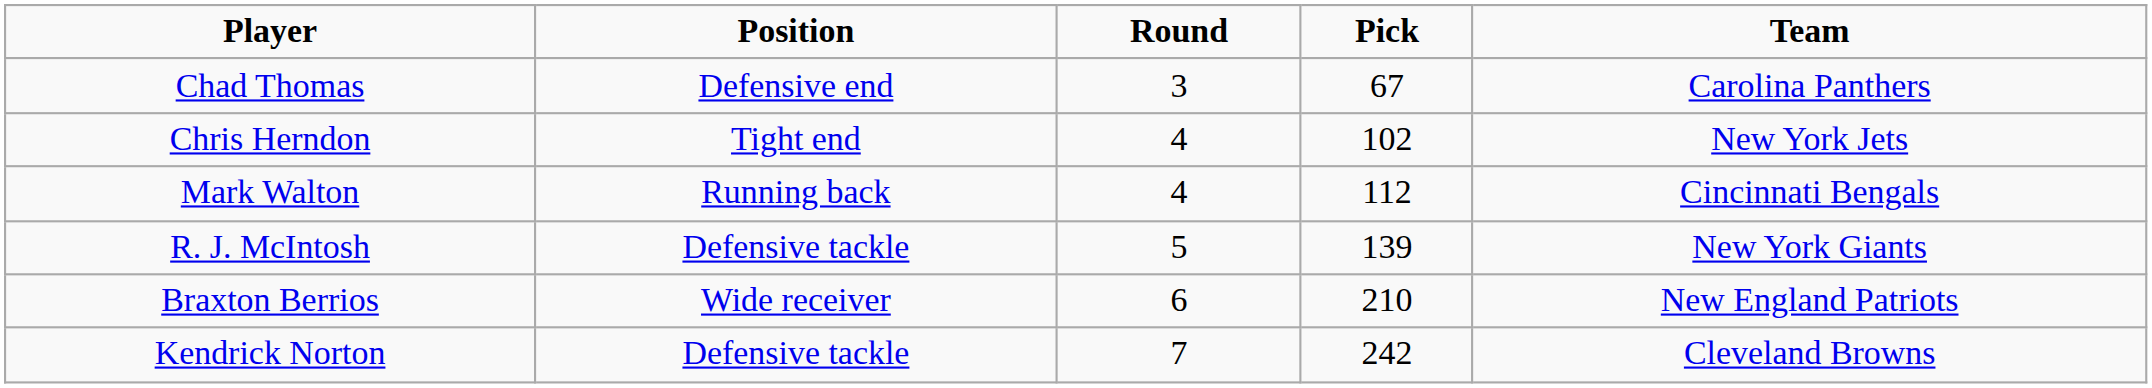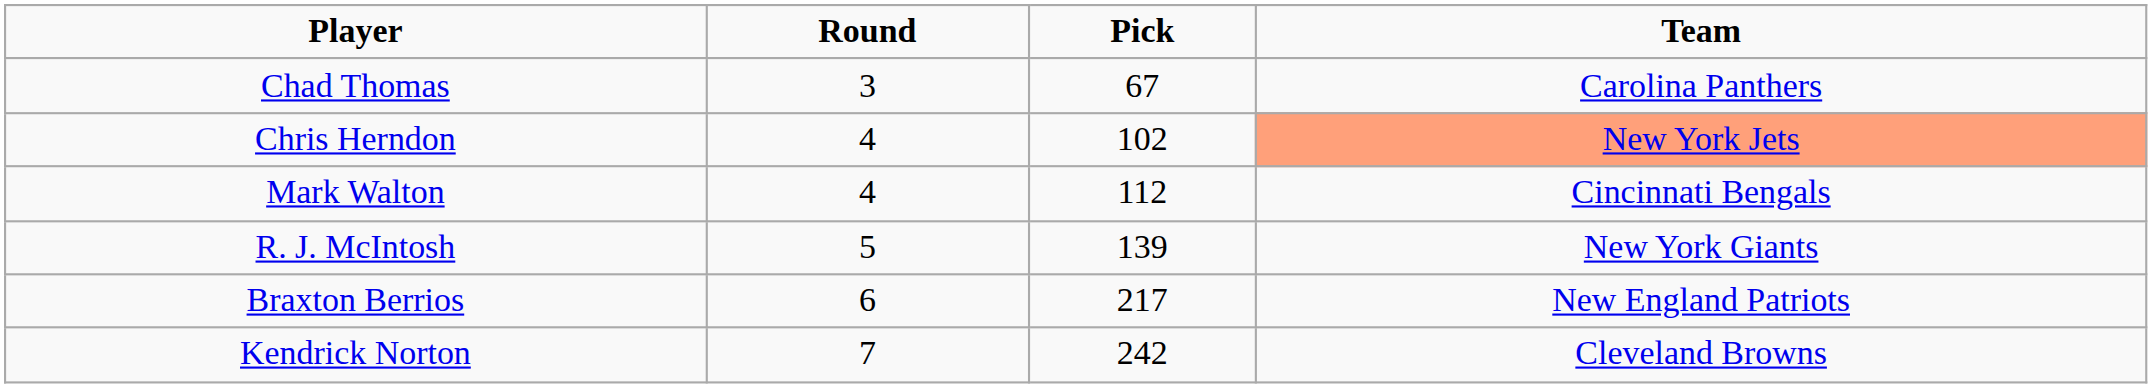- column: (796, 31)
(1810, 138) no background -> (1701, 138) lightsalmon background
(1387, 300) 210 -> (1142, 300) 217
